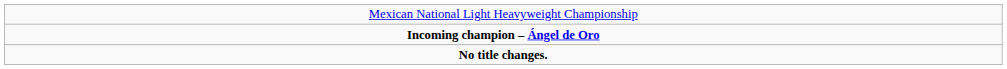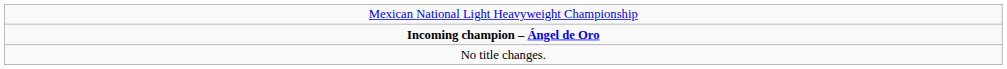(503, 54) bold -> (503, 54) normal
